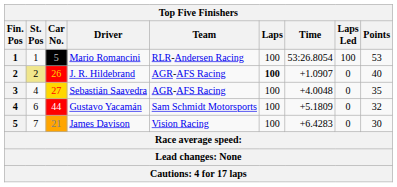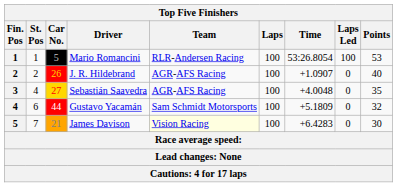(36, 74) khaki background -> (36, 74) no background
(272, 74) bold -> (272, 74) normal
(180, 124) no background -> (180, 124) lightyellow background
